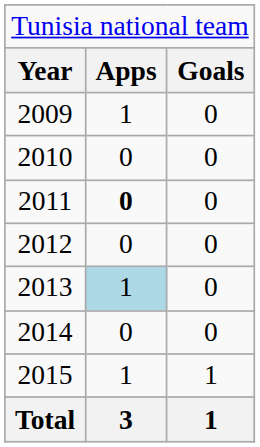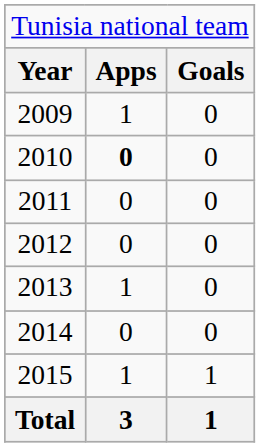(126, 157) normal -> (126, 157) bold
(126, 200) bold -> (126, 200) normal
(126, 288) lightblue background -> (126, 288) no background
